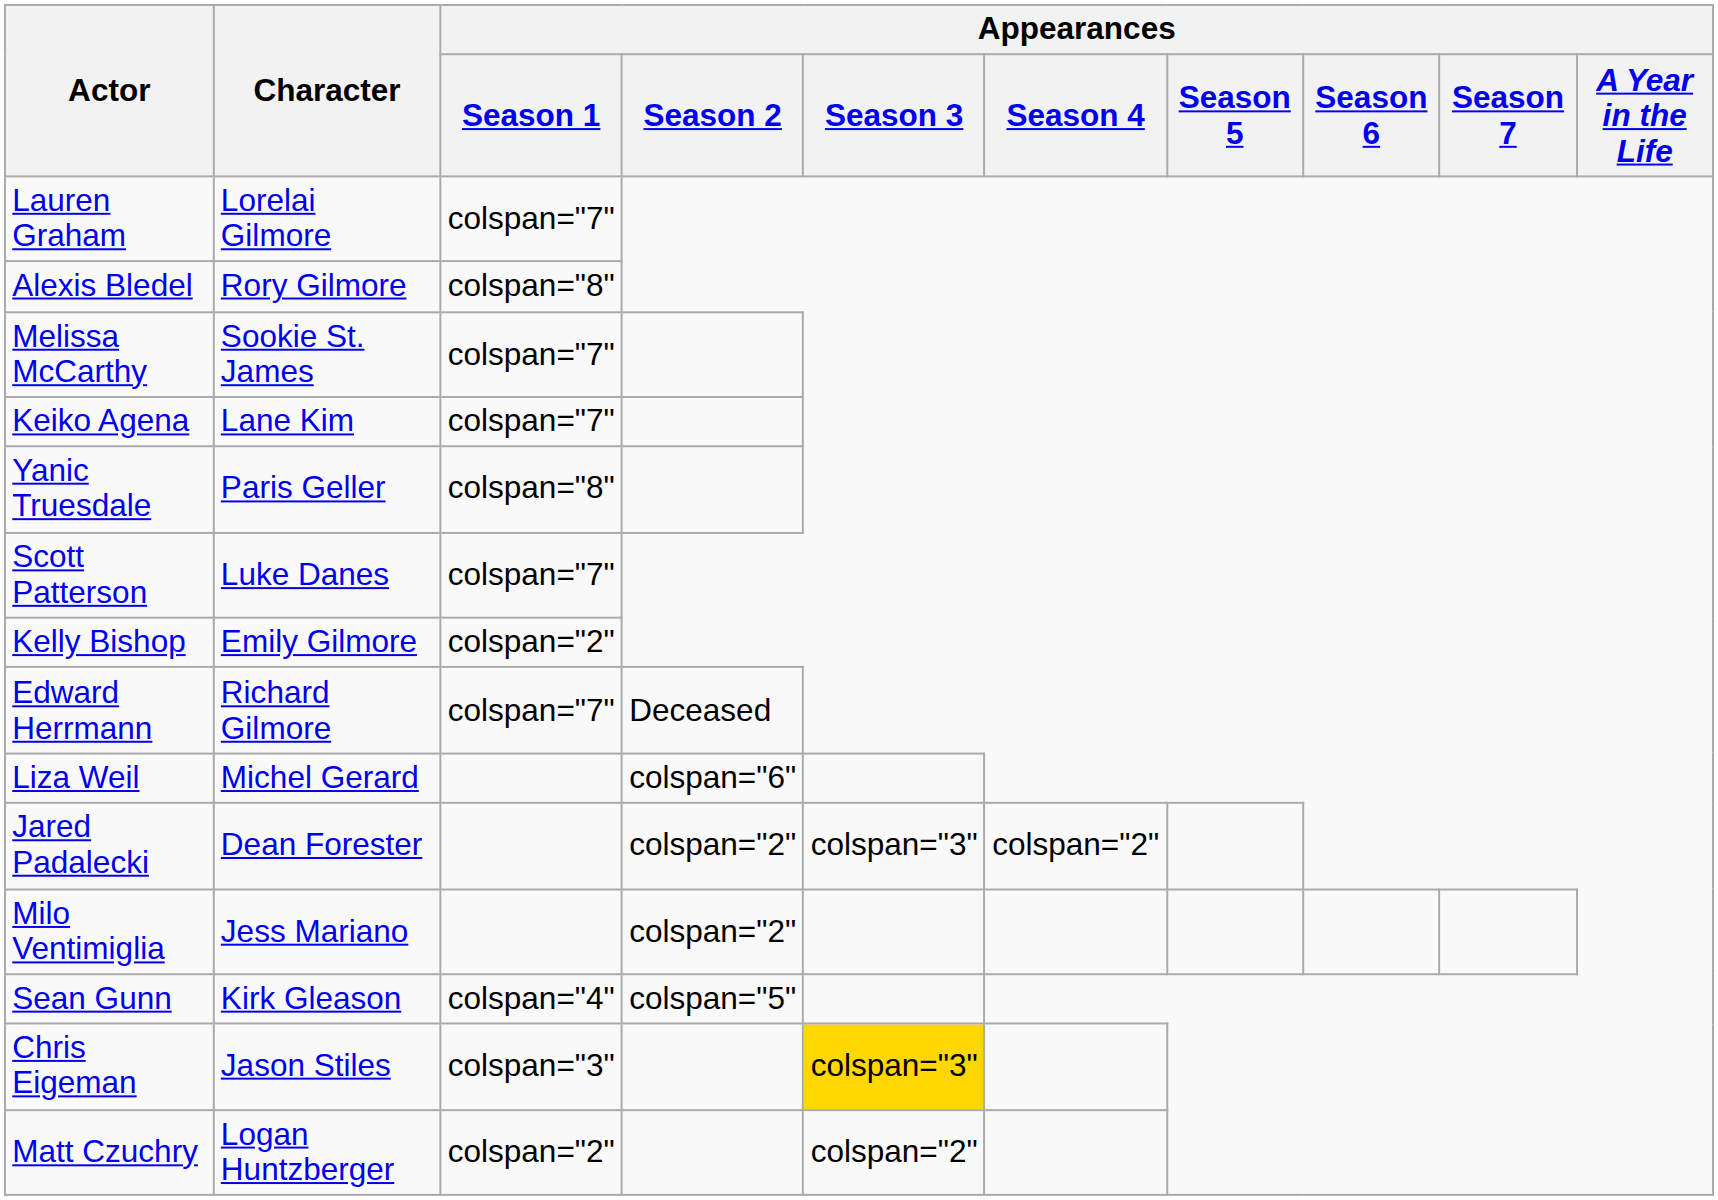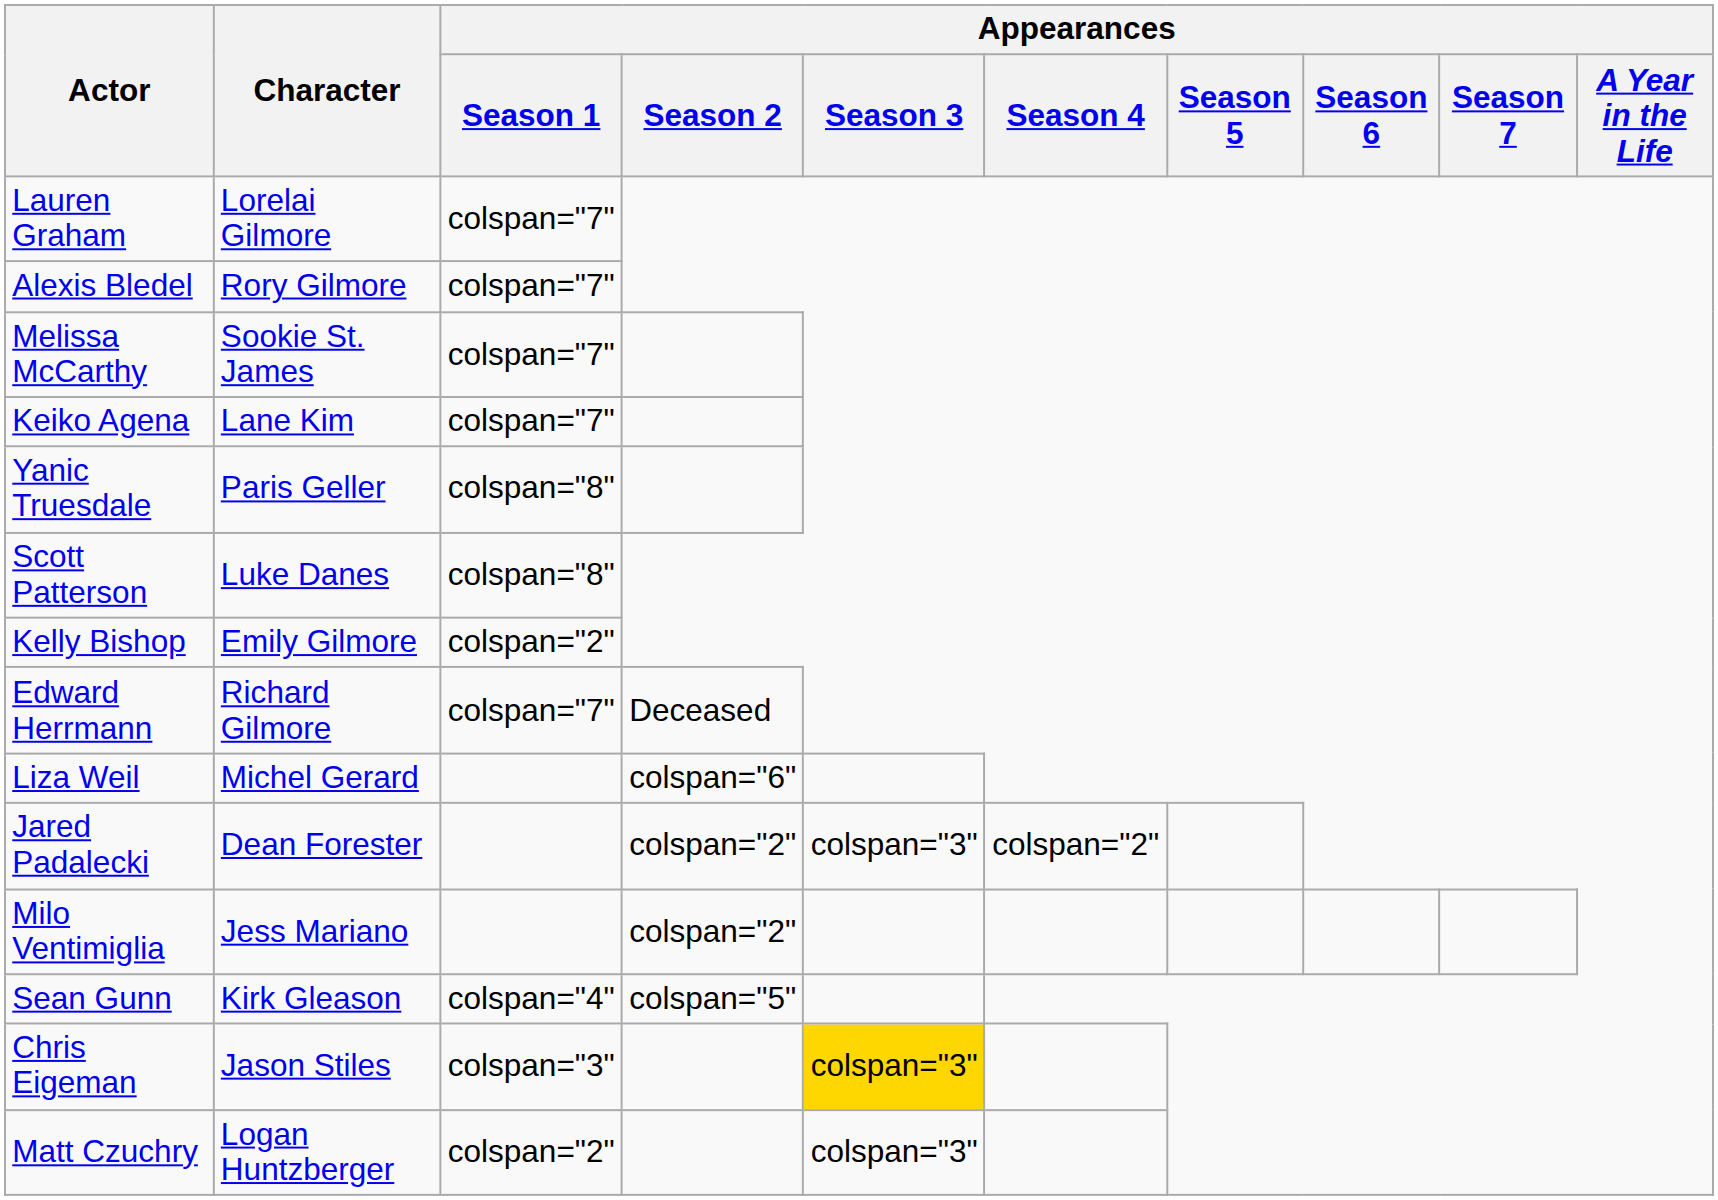(531, 285) colspan="8" -> (531, 285) colspan="7"
(531, 574) colspan="7" -> (531, 574) colspan="8"
(894, 1151) colspan="2" -> (894, 1151) colspan="3"
